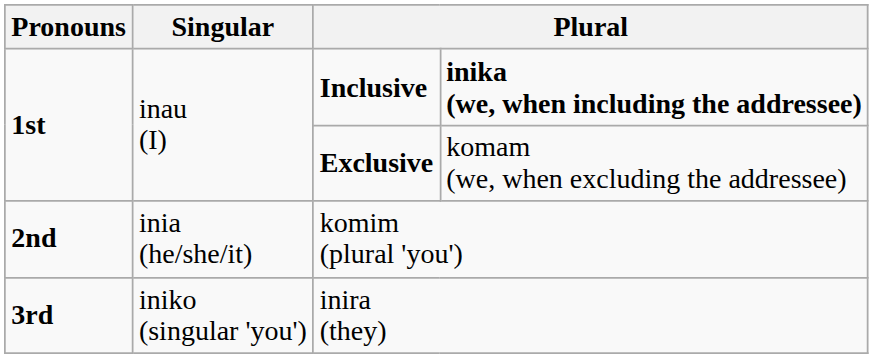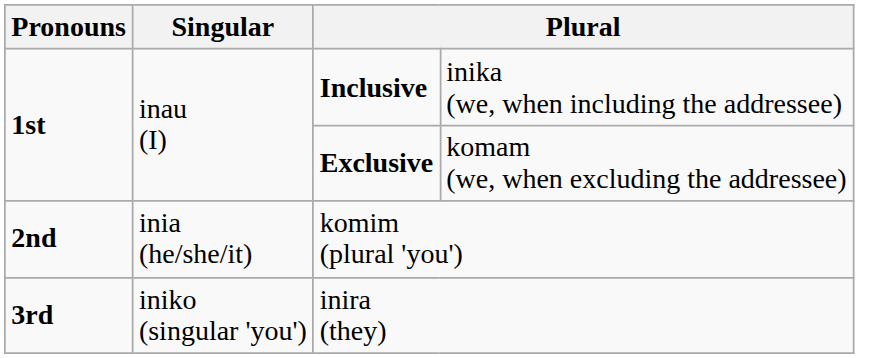(654, 86) bold -> (644, 86) normal
